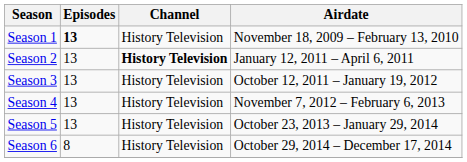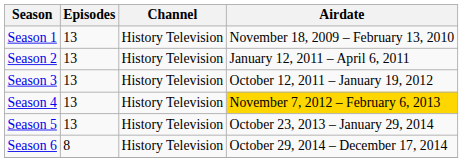(70, 37) bold -> (70, 37) normal
(175, 59) bold -> (172, 59) normal
(339, 102) no background -> (335, 102) gold background
